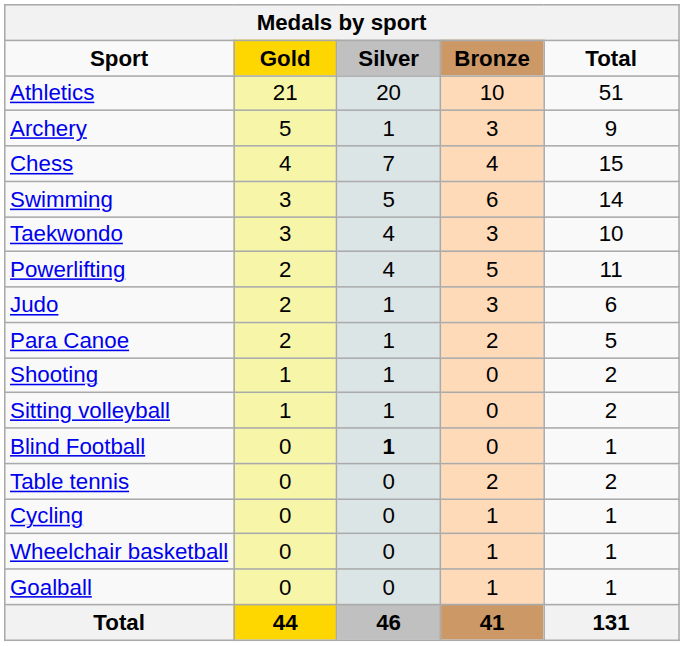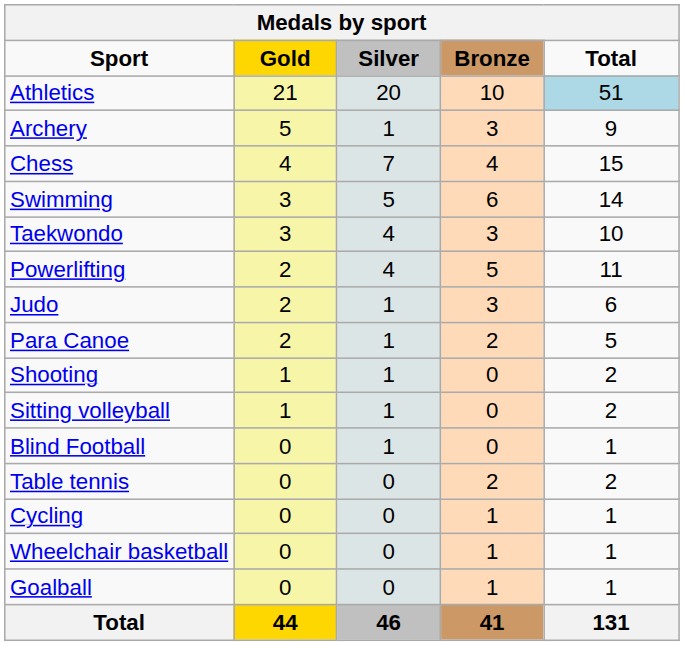(611, 93) no background -> (611, 93) lightblue background
(389, 446) bold -> (389, 446) normal
